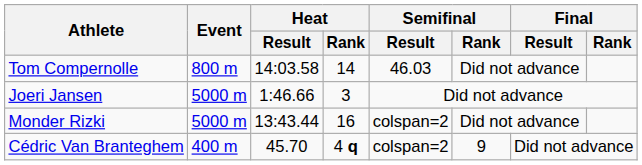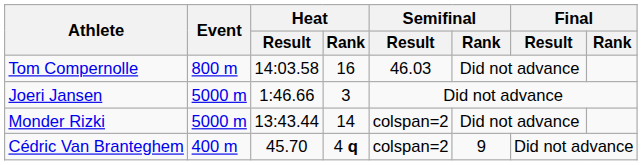(346, 69) 14 -> (346, 69) 16
(346, 121) 16 -> (346, 121) 14
